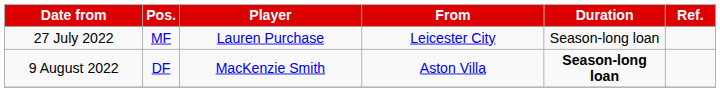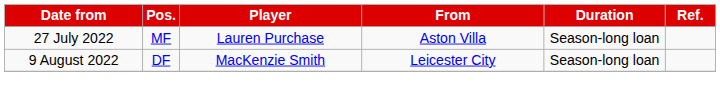(453, 37) Leicester City -> (453, 37) Aston Villa
(453, 68) Aston Villa -> (453, 60) Leicester City
(605, 68) bold -> (605, 60) normal
